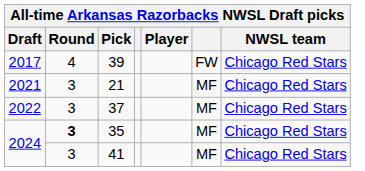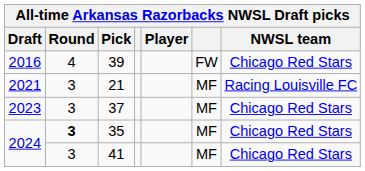(25, 62) 2017 -> (25, 62) 2016
(286, 85) Chicago Red Stars -> (291, 85) Racing Louisville FC
(25, 108) 2022 -> (25, 108) 2023
